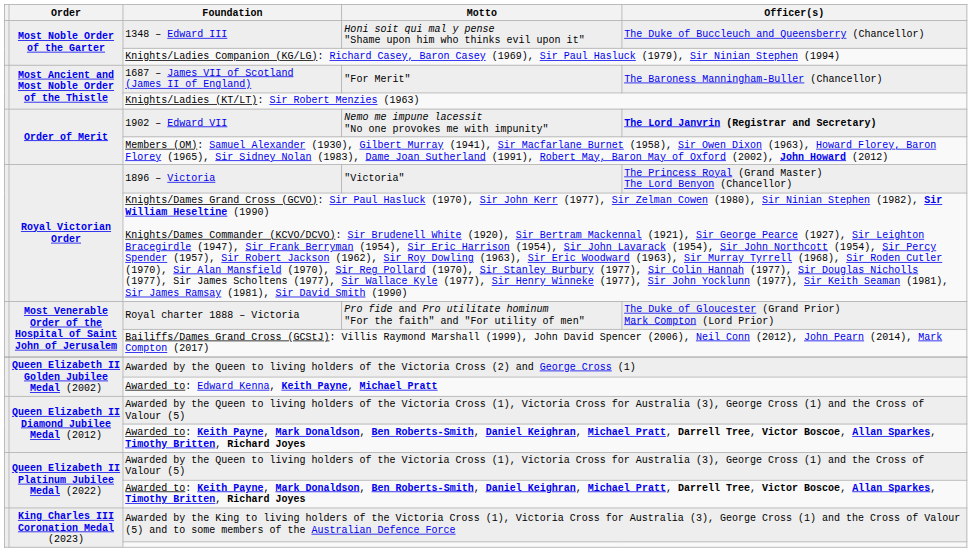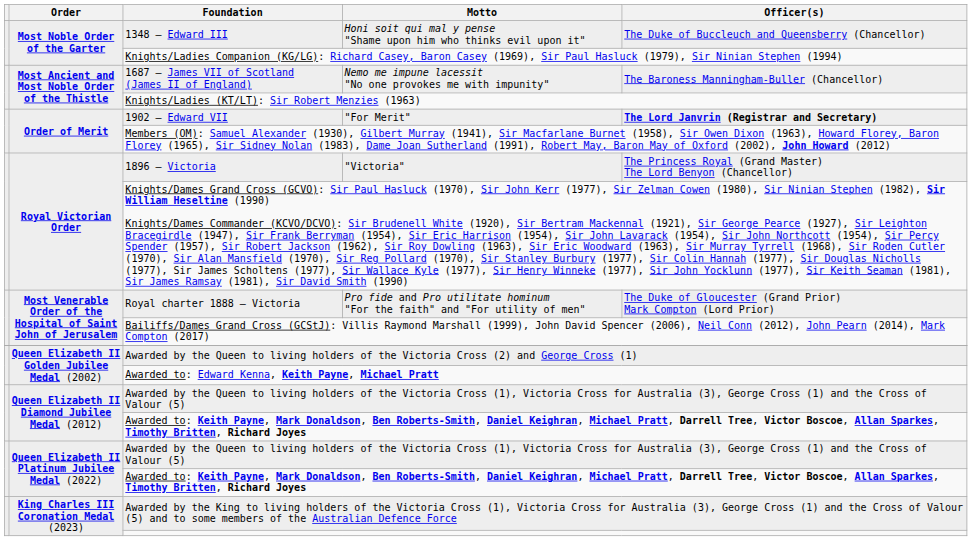(377, 79) "For Merit" -> (447, 79) Nemo me impune lacessit "No one provokes me with impunity"
(446, 123) Nemo me impune lacessit "No one provokes me with impunity" -> (378, 117) "For Merit"
